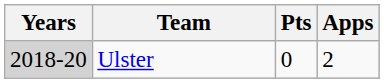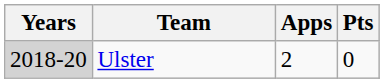columns swapped: (348, 22) <-> (296, 22)
